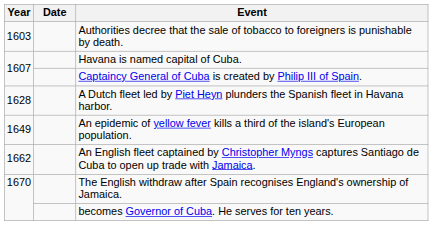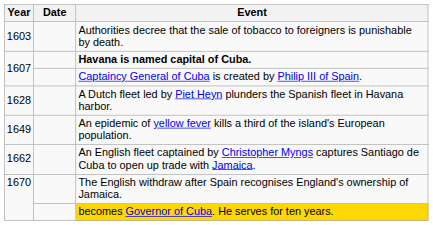(160, 59) normal -> (165, 59) bold
(206, 212) no background -> (206, 212) gold background
